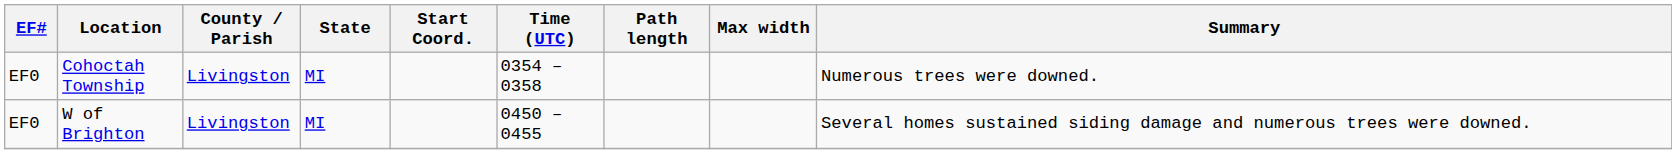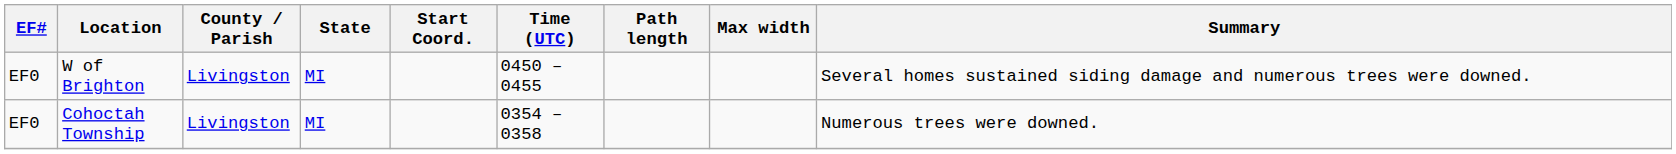rows swapped: (103, 76) <-> (103, 124)
